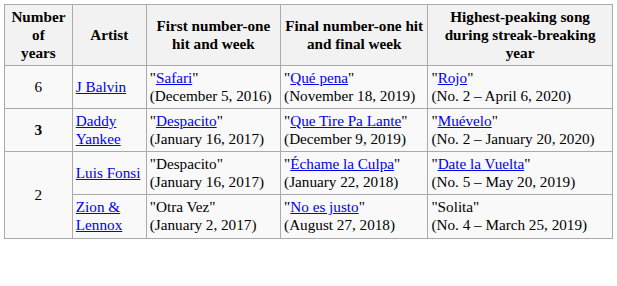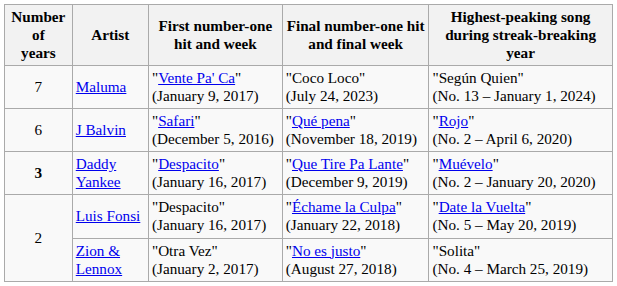+ row: (101, 87)
